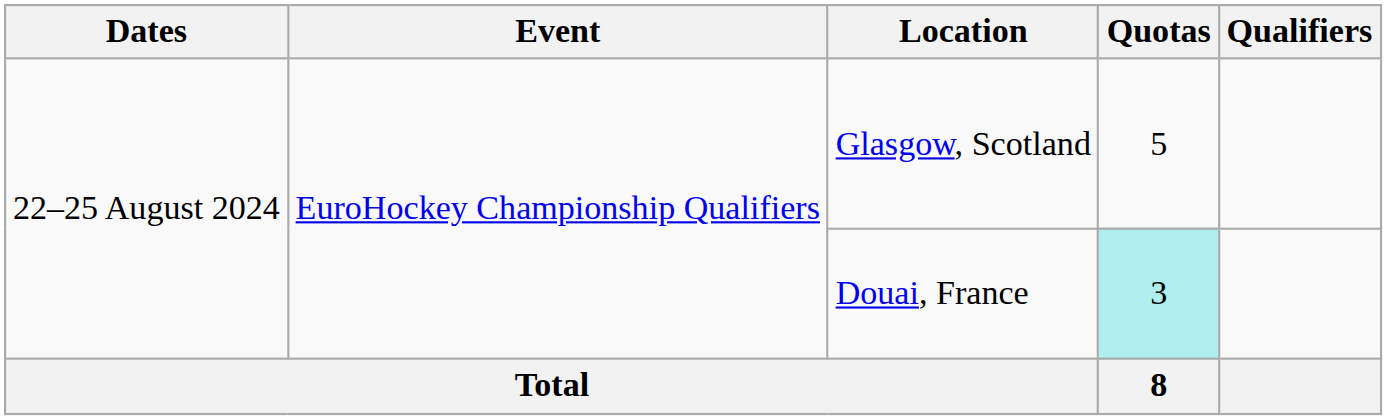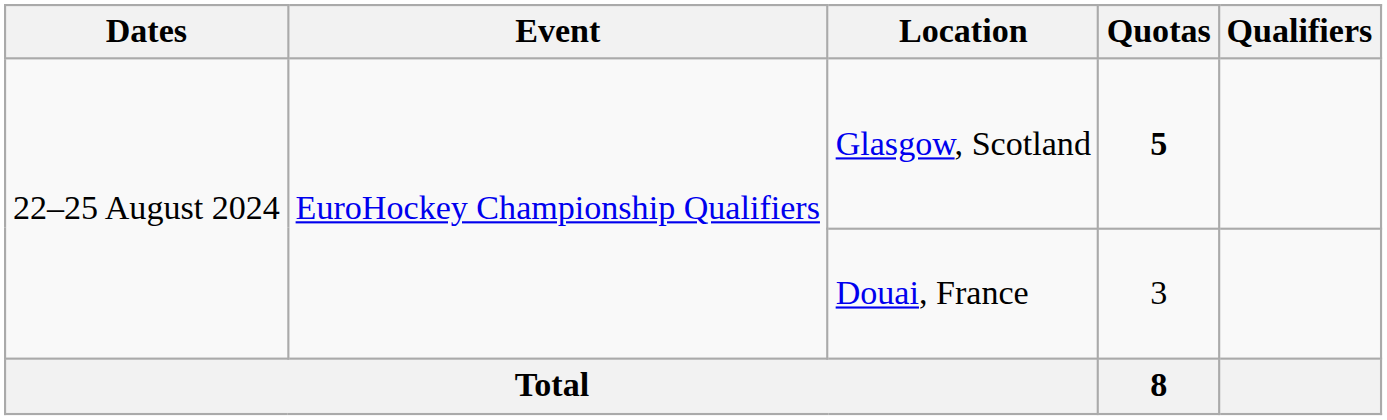(1159, 143) normal -> (1159, 143) bold
(1159, 292) paleturquoise background -> (1159, 292) no background
